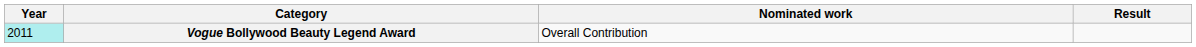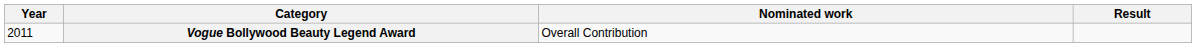(20, 33) paleturquoise background -> (20, 33) no background
